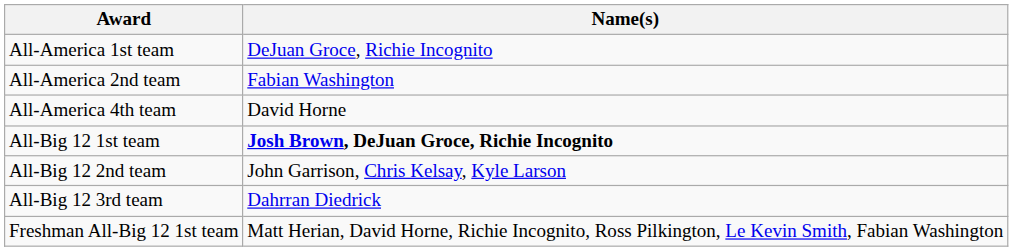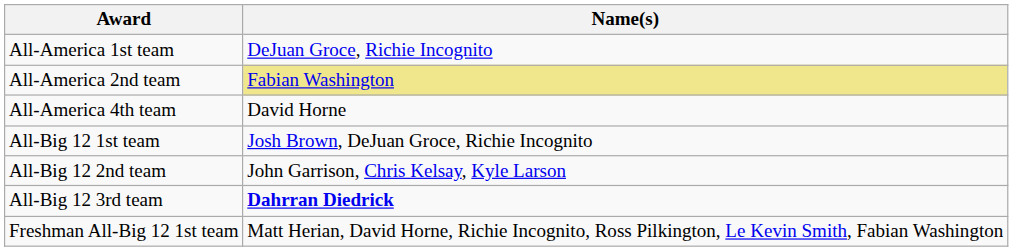(321, 79) no background -> (321, 79) khaki background
(430, 140) bold -> (420, 140) normal
(314, 200) normal -> (321, 200) bold
